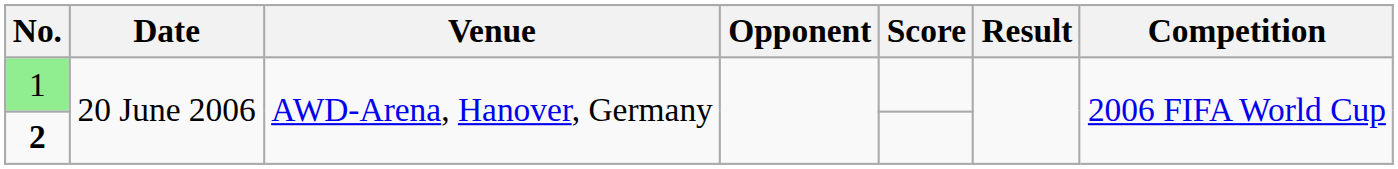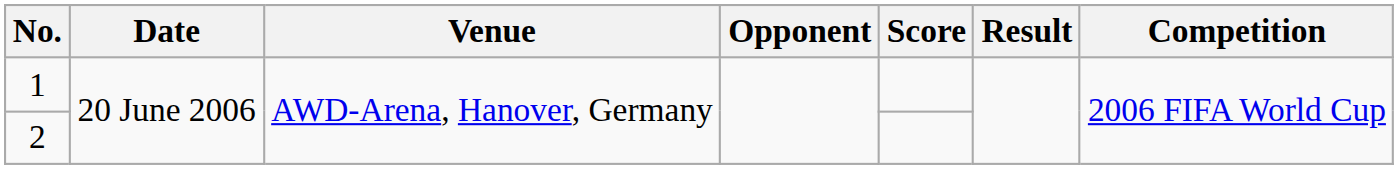(37, 84) lightgreen background -> (37, 84) no background
(37, 137) bold -> (37, 137) normal
